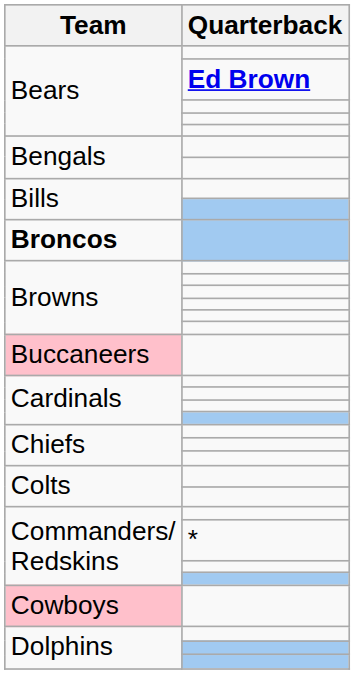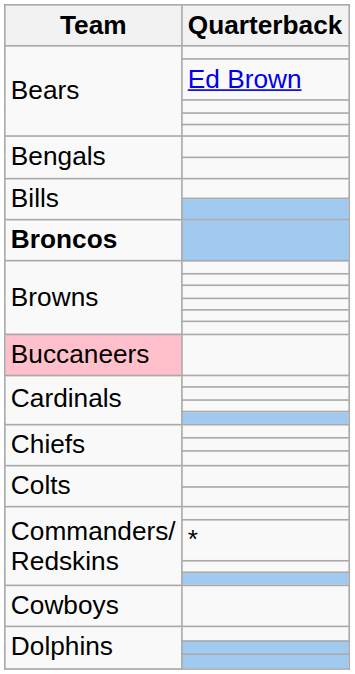(249, 79) bold -> (245, 79) normal
(65, 605) pink background -> (65, 605) no background
